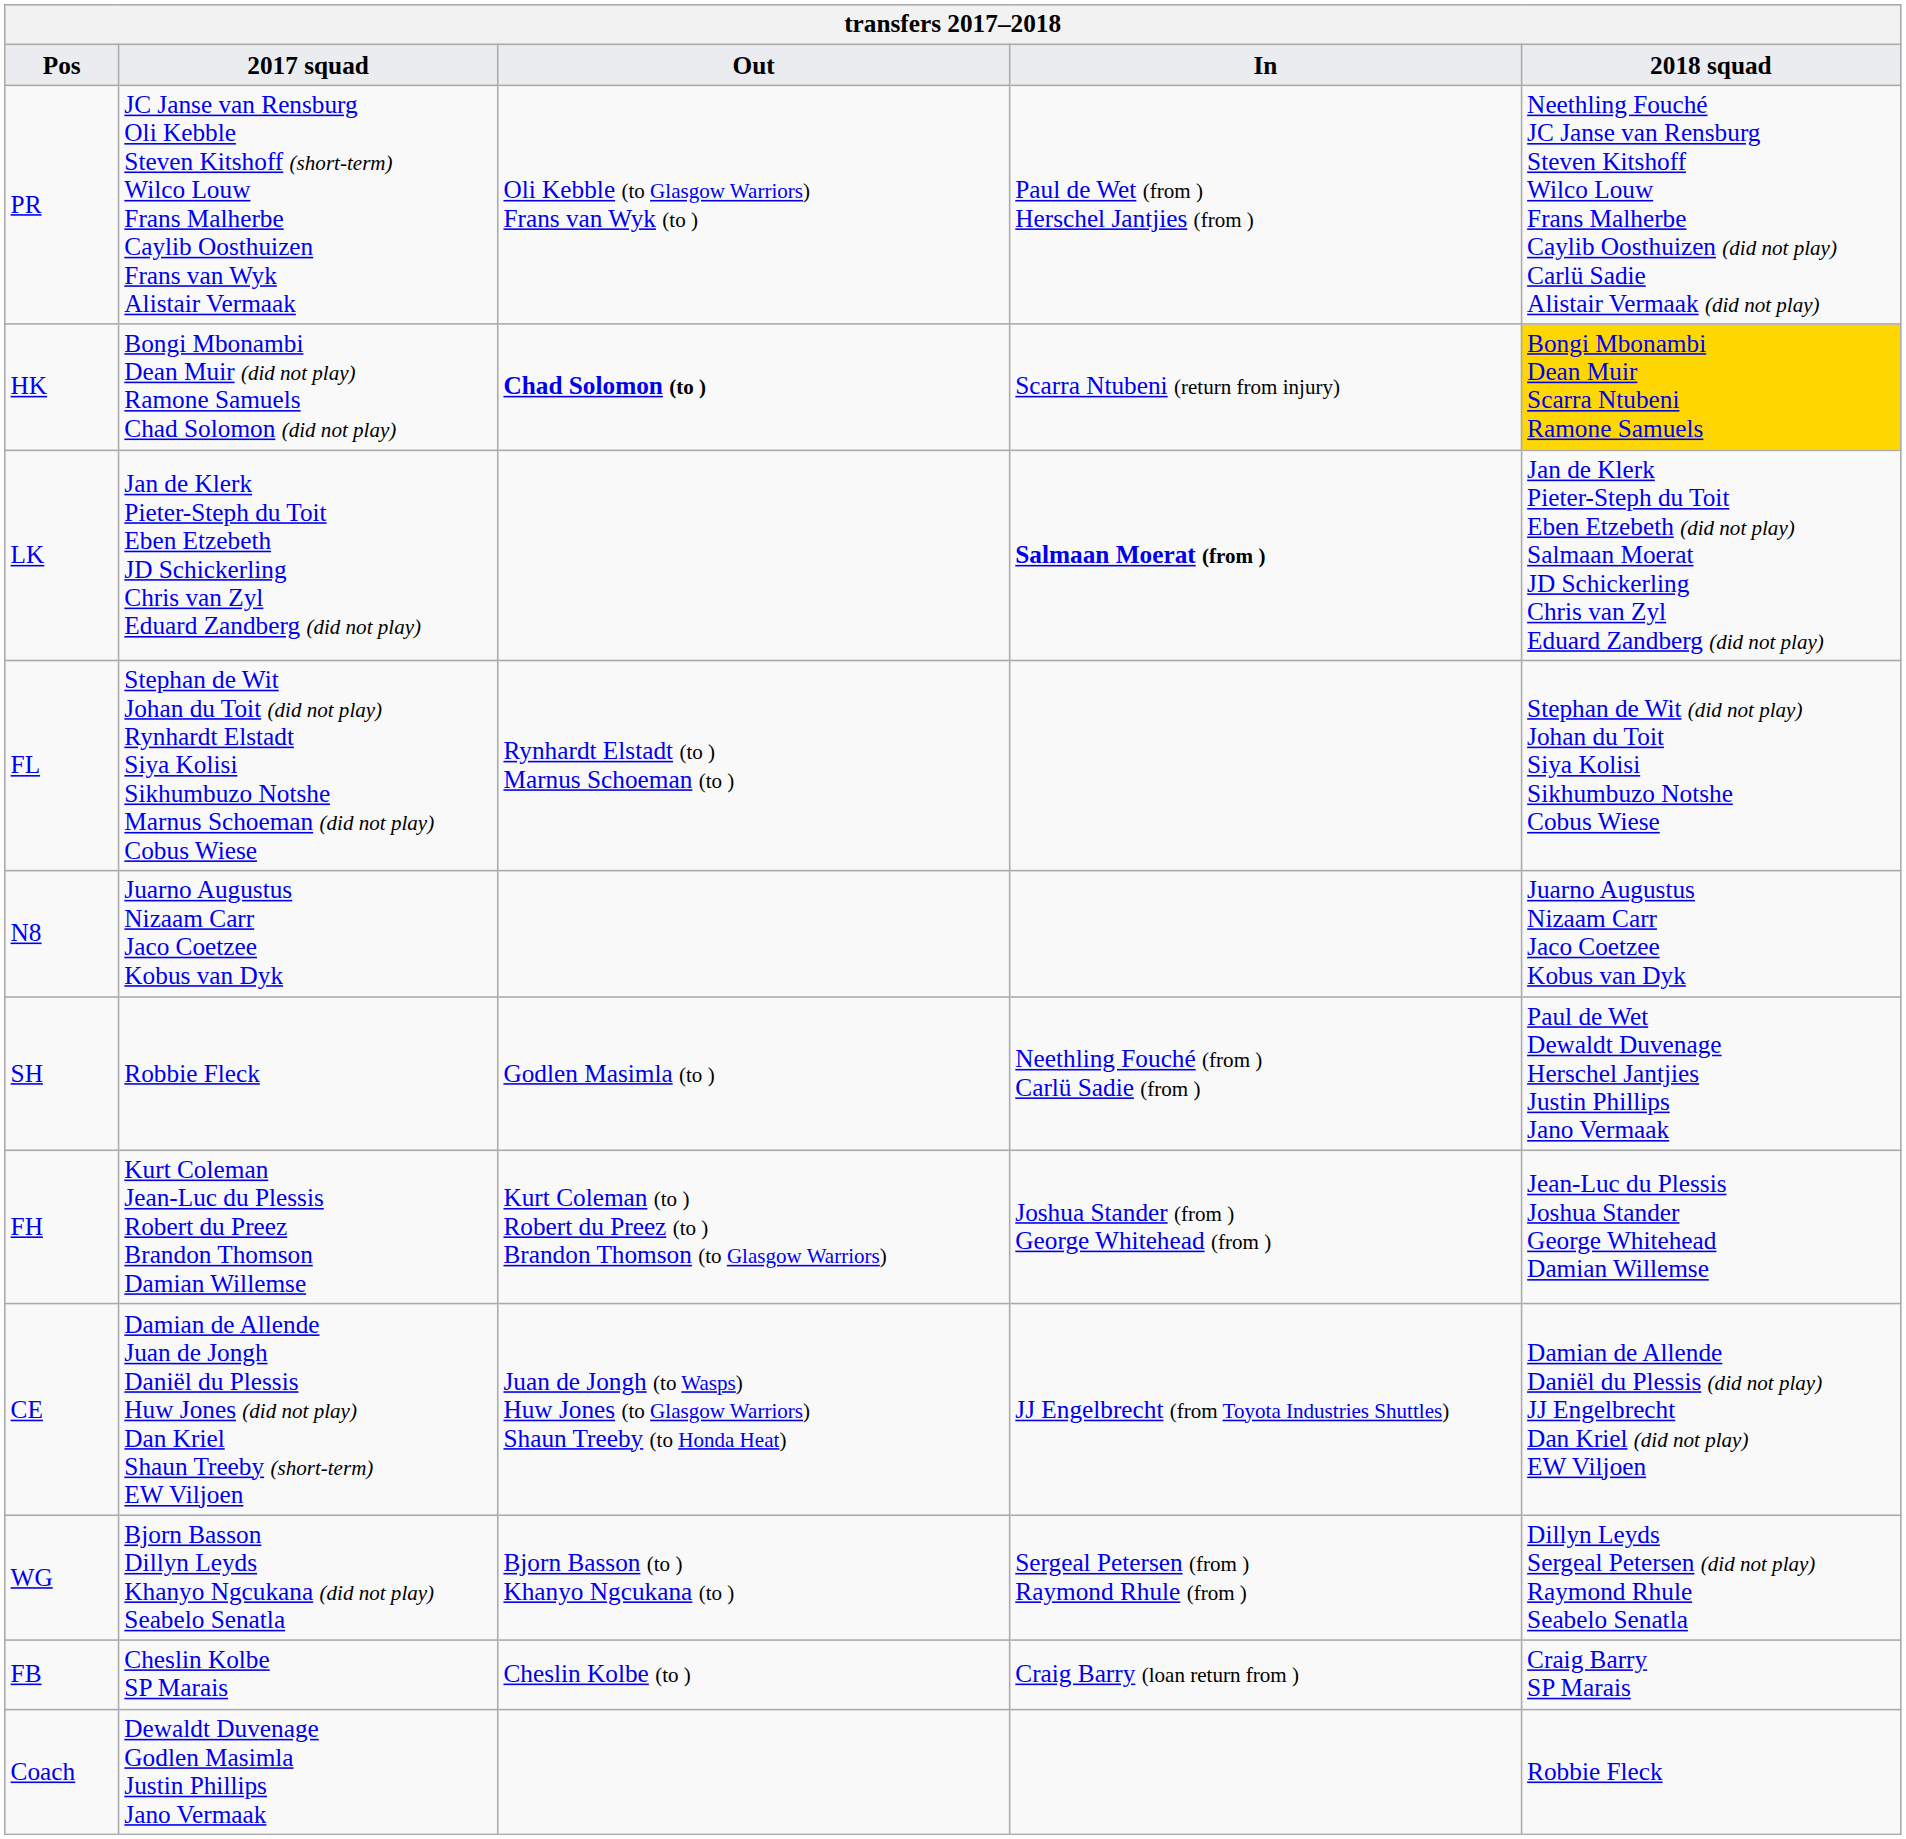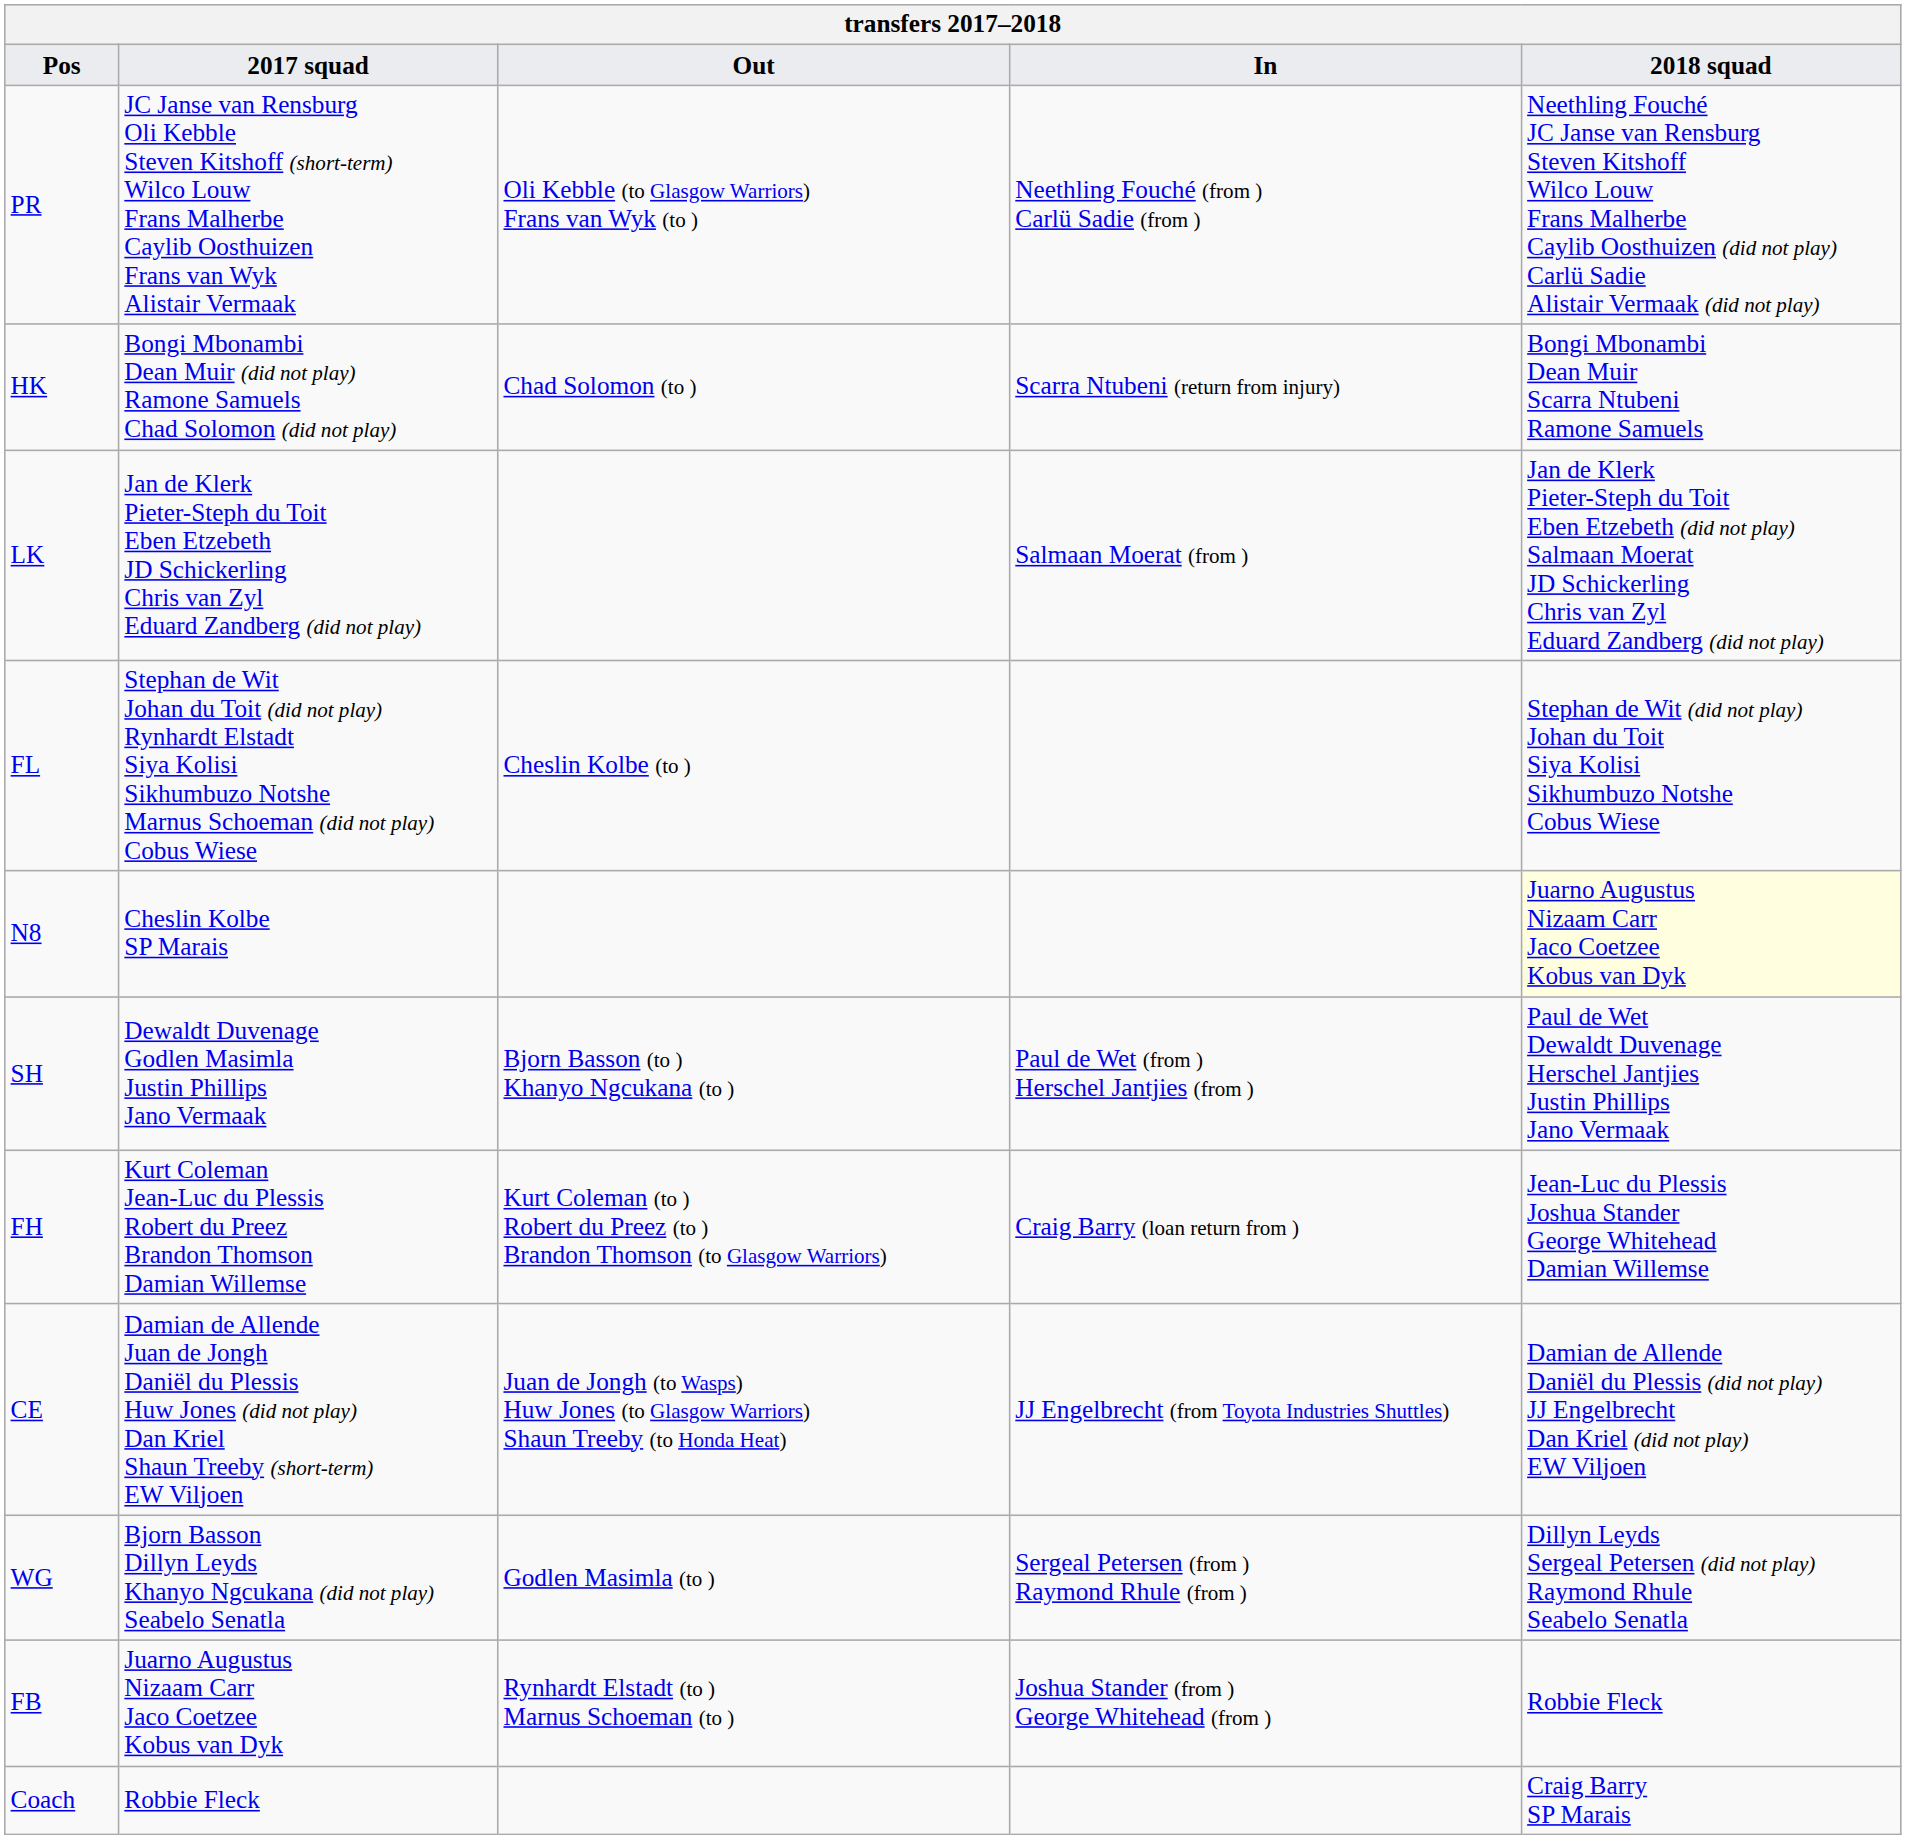(1135, 204) Paul de Wet (from ) Herschel Jantjies (from ) -> (1139, 204) Neethling Fouché (from ) Carlü Sadie (from )
(605, 386) bold -> (600, 386) normal
(1617, 386) gold background -> (1617, 386) no background
(1140, 554) bold -> (1132, 554) normal
(619, 765) Rynhardt Elstadt (to ) Marnus Schoeman (to ) -> (597, 765) Cheslin Kolbe (to )
(208, 933) Juarno Augustus Nizaam Carr Jaco Coetzee Kobus van Dyk -> (197, 933) Cheslin Kolbe SP Marais
(1611, 933) no background -> (1611, 933) lightyellow background
(192, 1073) Robbie Fleck -> (222, 1073) Dewaldt Duvenage Godlen Masimla Justin Phillips Jano Vermaak
(609, 1073) Godlen Masimla (to ) -> (619, 1073) Bjorn Basson (to ) Khanyo Ngcukana (to )
(1139, 1073) Neethling Fouché (from ) Carlü Sadie (from ) -> (1135, 1073) Paul de Wet (from ) Herschel Jantjies (from )
(1143, 1226) Joshua Stander (from ) George Whitehead (from ) -> (1157, 1226) Craig Barry (loan return from )
(619, 1577) Bjorn Basson (to ) Khanyo Ngcukana (to ) -> (609, 1577) Godlen Masimla (to )
(197, 1674) Cheslin Kolbe SP Marais -> (208, 1702) Juarno Augustus Nizaam Carr Jaco Coetzee Kobus van Dyk
(597, 1674) Cheslin Kolbe (to ) -> (619, 1702) Rynhardt Elstadt (to ) Marnus Schoeman (to )
(1157, 1674) Craig Barry (loan return from ) -> (1143, 1702) Joshua Stander (from ) George Whitehead (from )
(1587, 1674) Craig Barry SP Marais -> (1595, 1702) Robbie Fleck
(222, 1771) Dewaldt Duvenage Godlen Masimla Justin Phillips Jano Vermaak -> (192, 1799) Robbie Fleck
(1595, 1771) Robbie Fleck -> (1587, 1799) Craig Barry SP Marais
